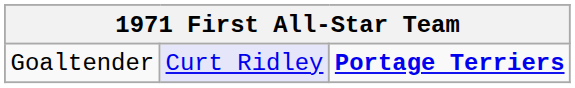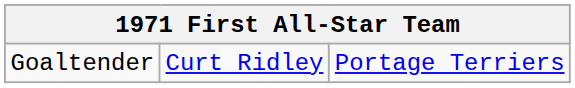(245, 63) lavender background -> (245, 63) no background
(450, 63) bold -> (450, 63) normal
